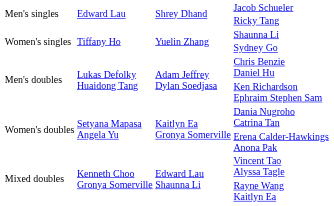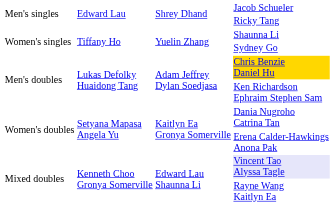(259, 67) no background -> (259, 67) gold background
(259, 166) no background -> (259, 166) lavender background
